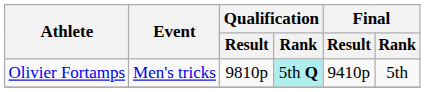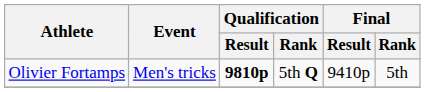(247, 73) normal -> (247, 73) bold
(298, 73) paleturquoise background -> (298, 73) no background
